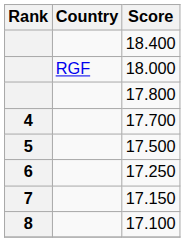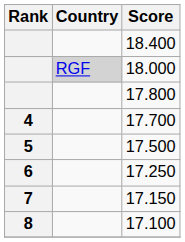(73, 69) no background -> (73, 69) lightgrey background
